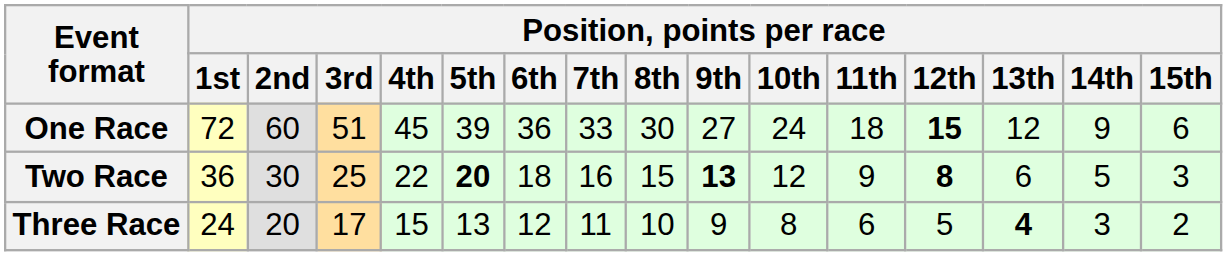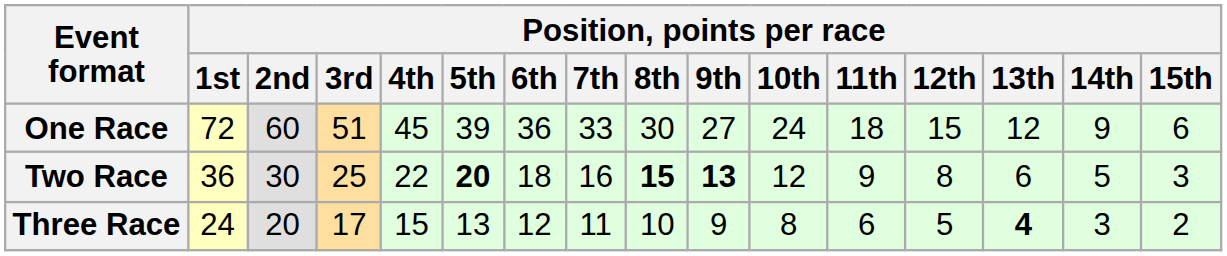(945, 127) bold -> (945, 127) normal
(657, 177) normal -> (657, 177) bold
(945, 177) bold -> (945, 177) normal
